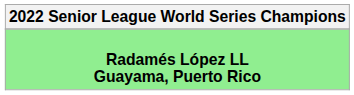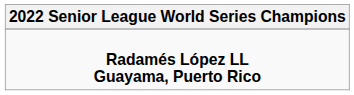(177, 68) lightgreen background -> (177, 68) no background
